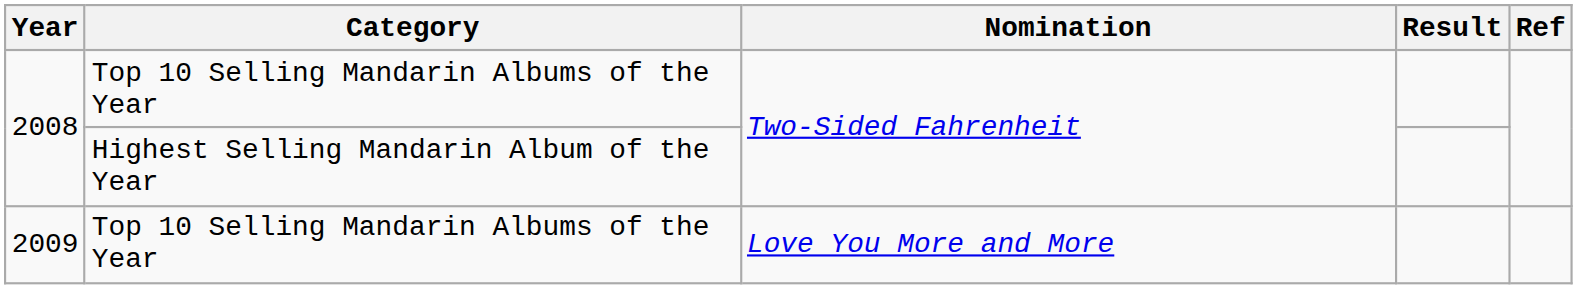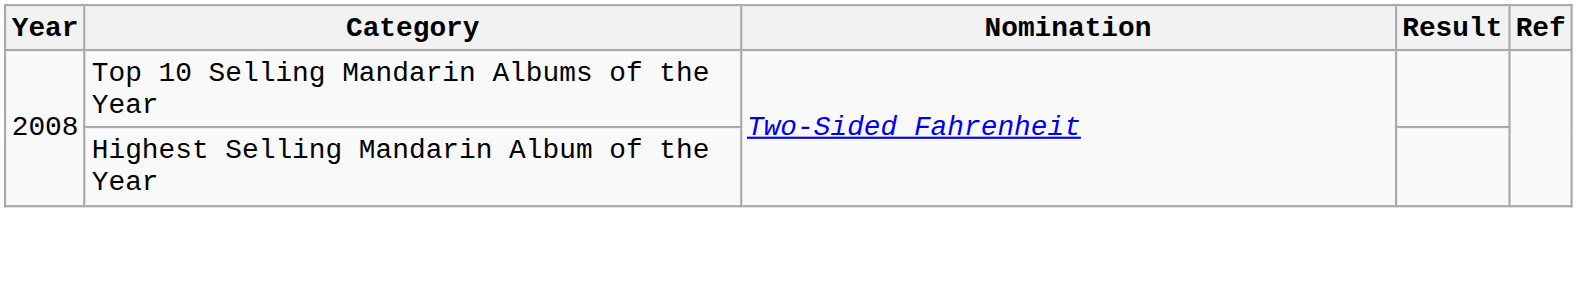- row: (45, 244)
